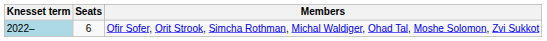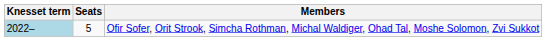(89, 28) 6 -> (89, 28) 5
